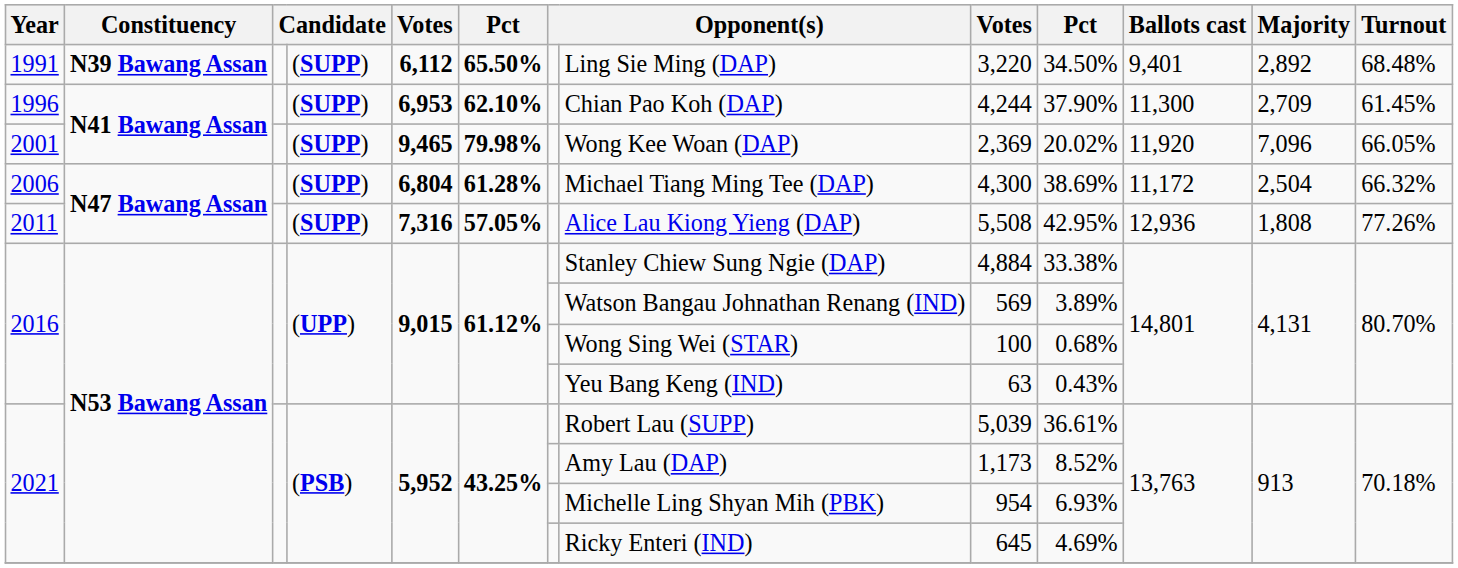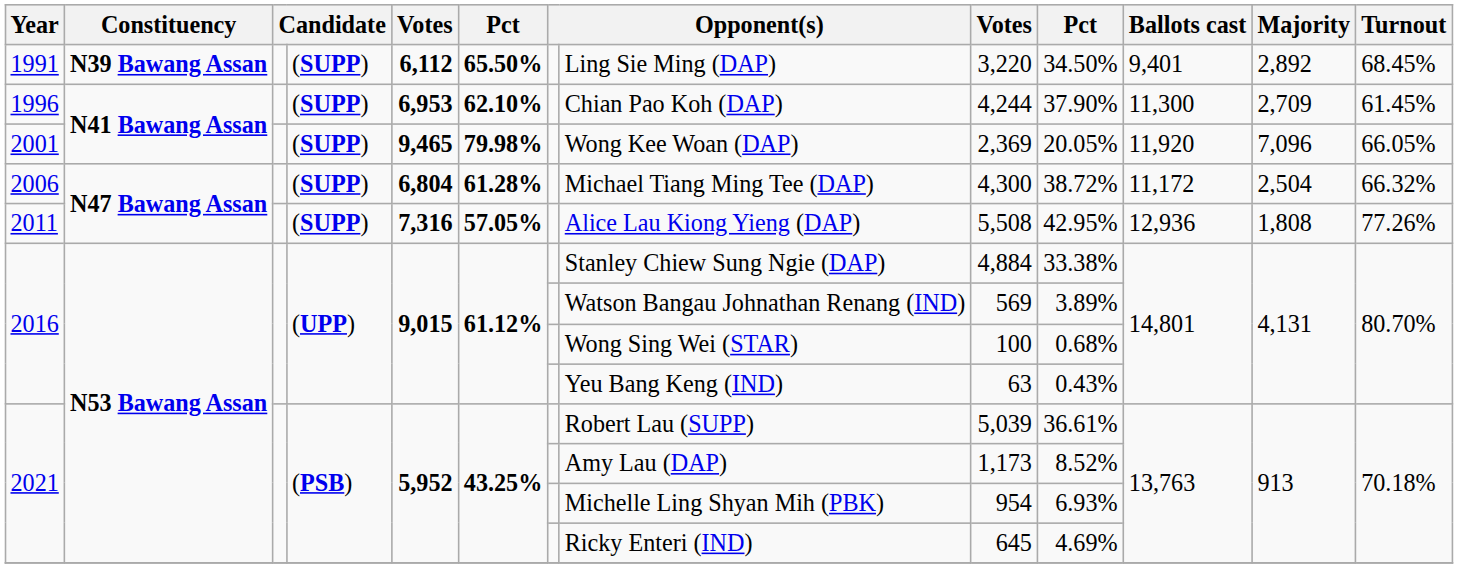(1398, 64) 68.48% -> (1398, 64) 68.45%
(1080, 143) 20.02% -> (1080, 143) 20.05%
(1080, 183) 38.69% -> (1080, 183) 38.72%
